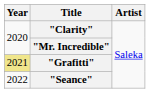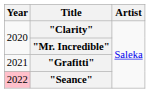(17, 63) khaki background -> (17, 63) no background
(17, 79) no background -> (17, 79) pink background
